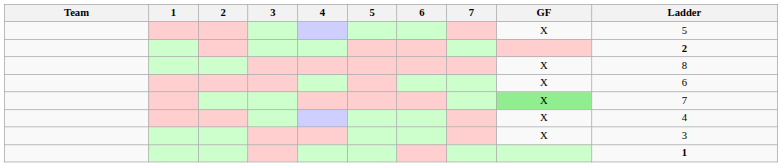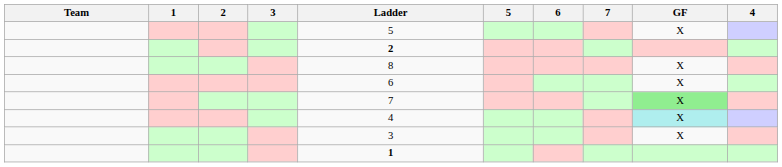columns swapped: (322, 12) <-> (684, 12)
(544, 117) no background -> (680, 117) paleturquoise background
